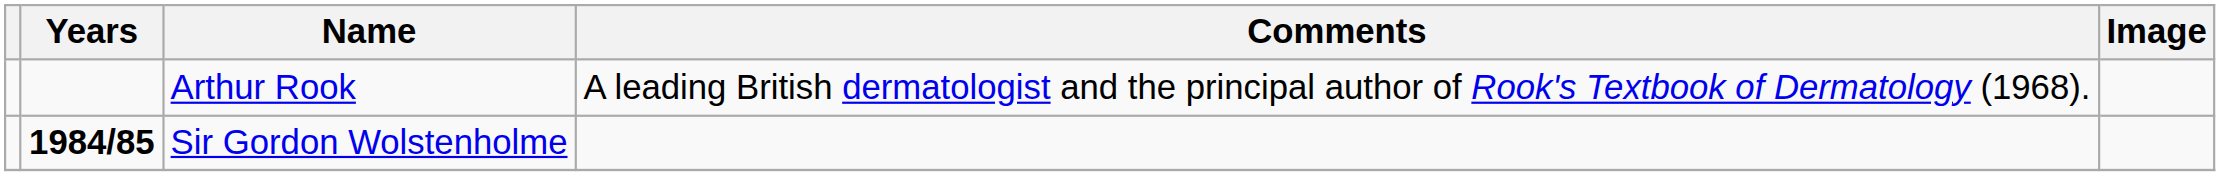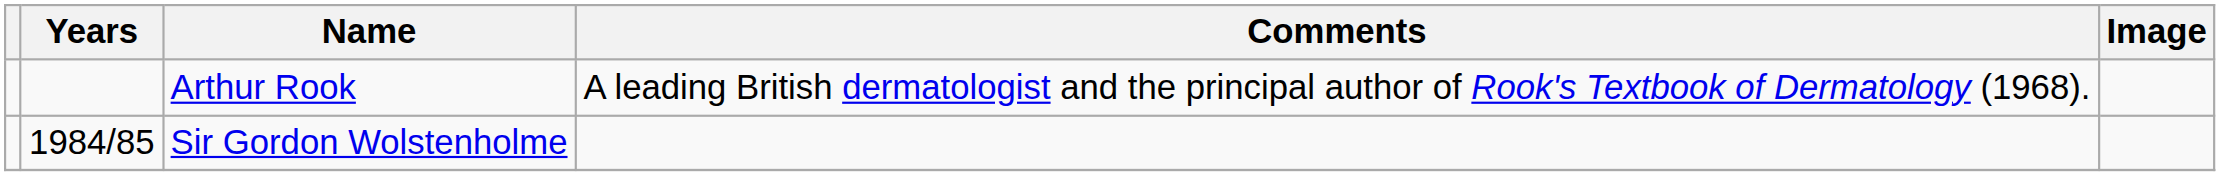(92, 142) bold -> (92, 142) normal
